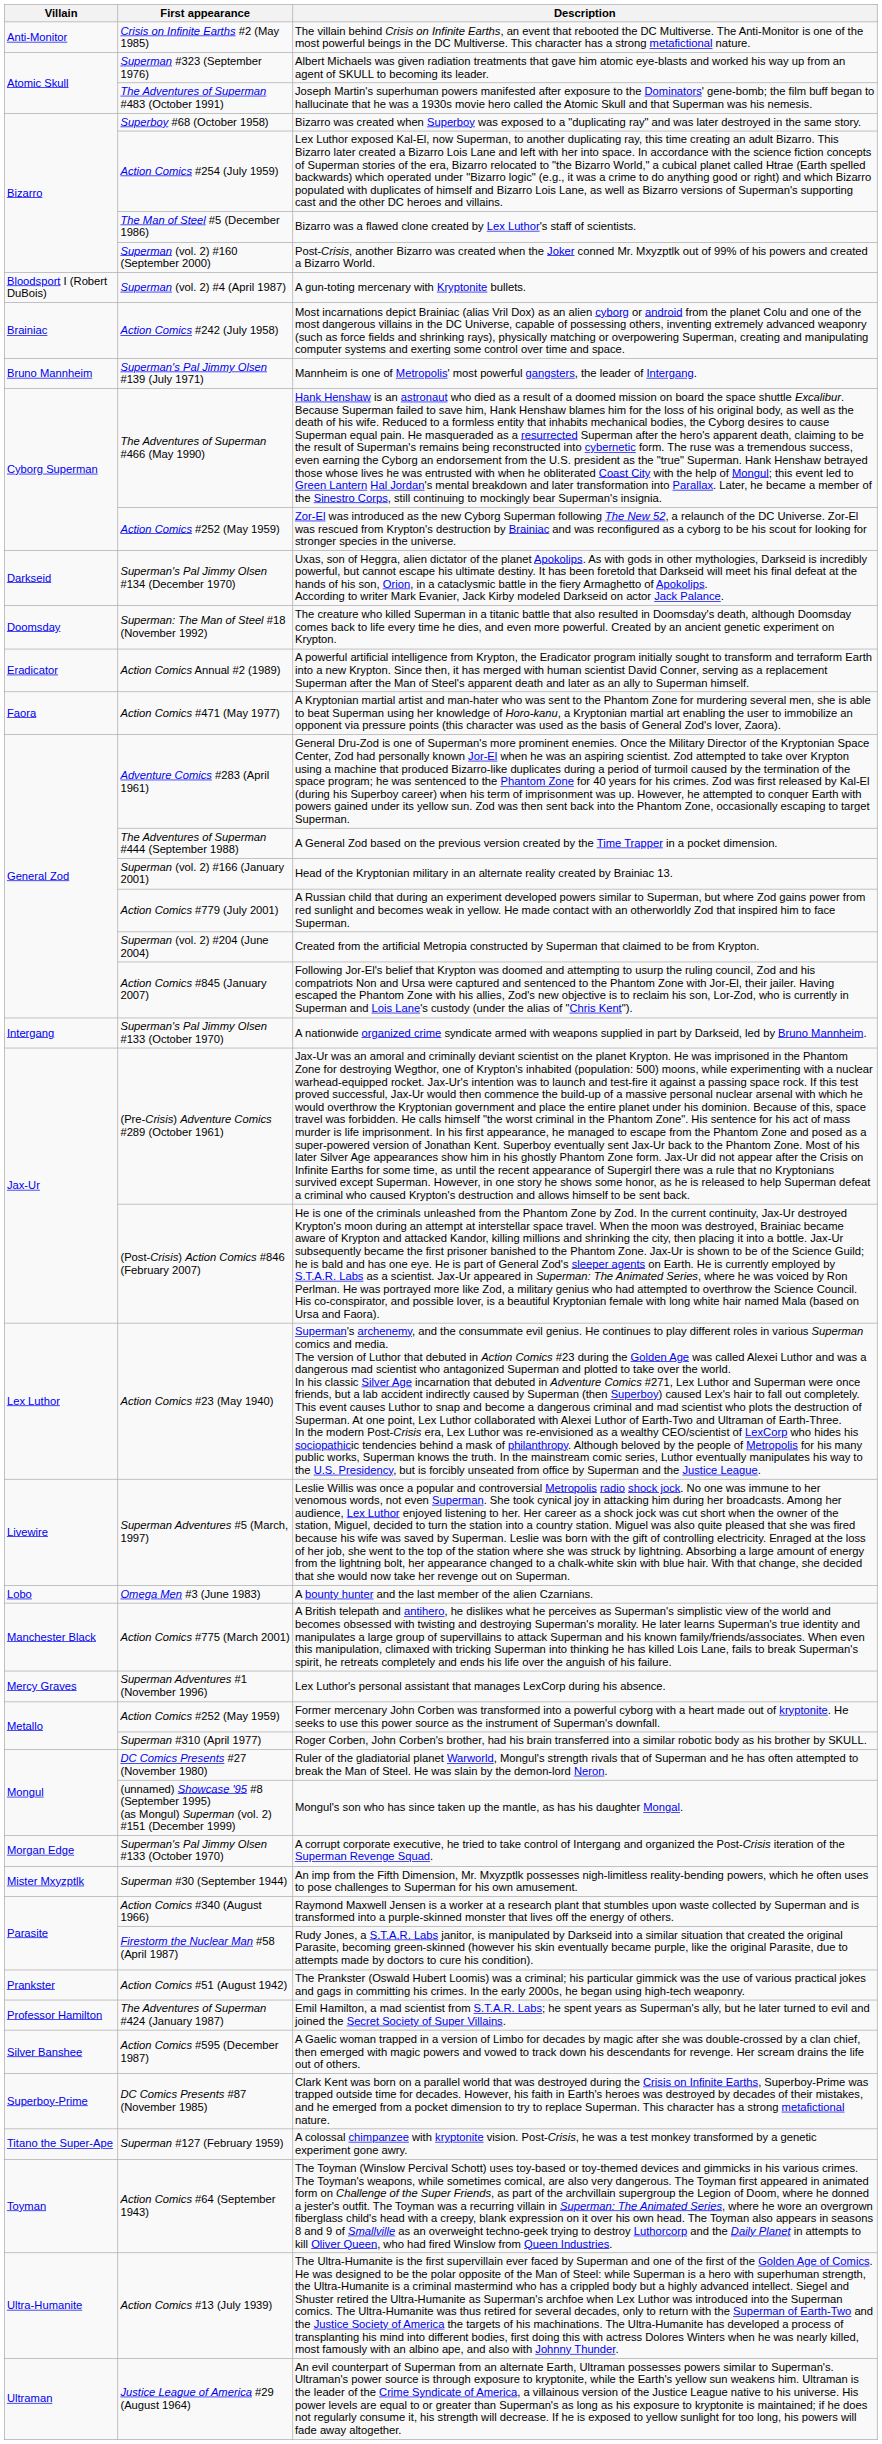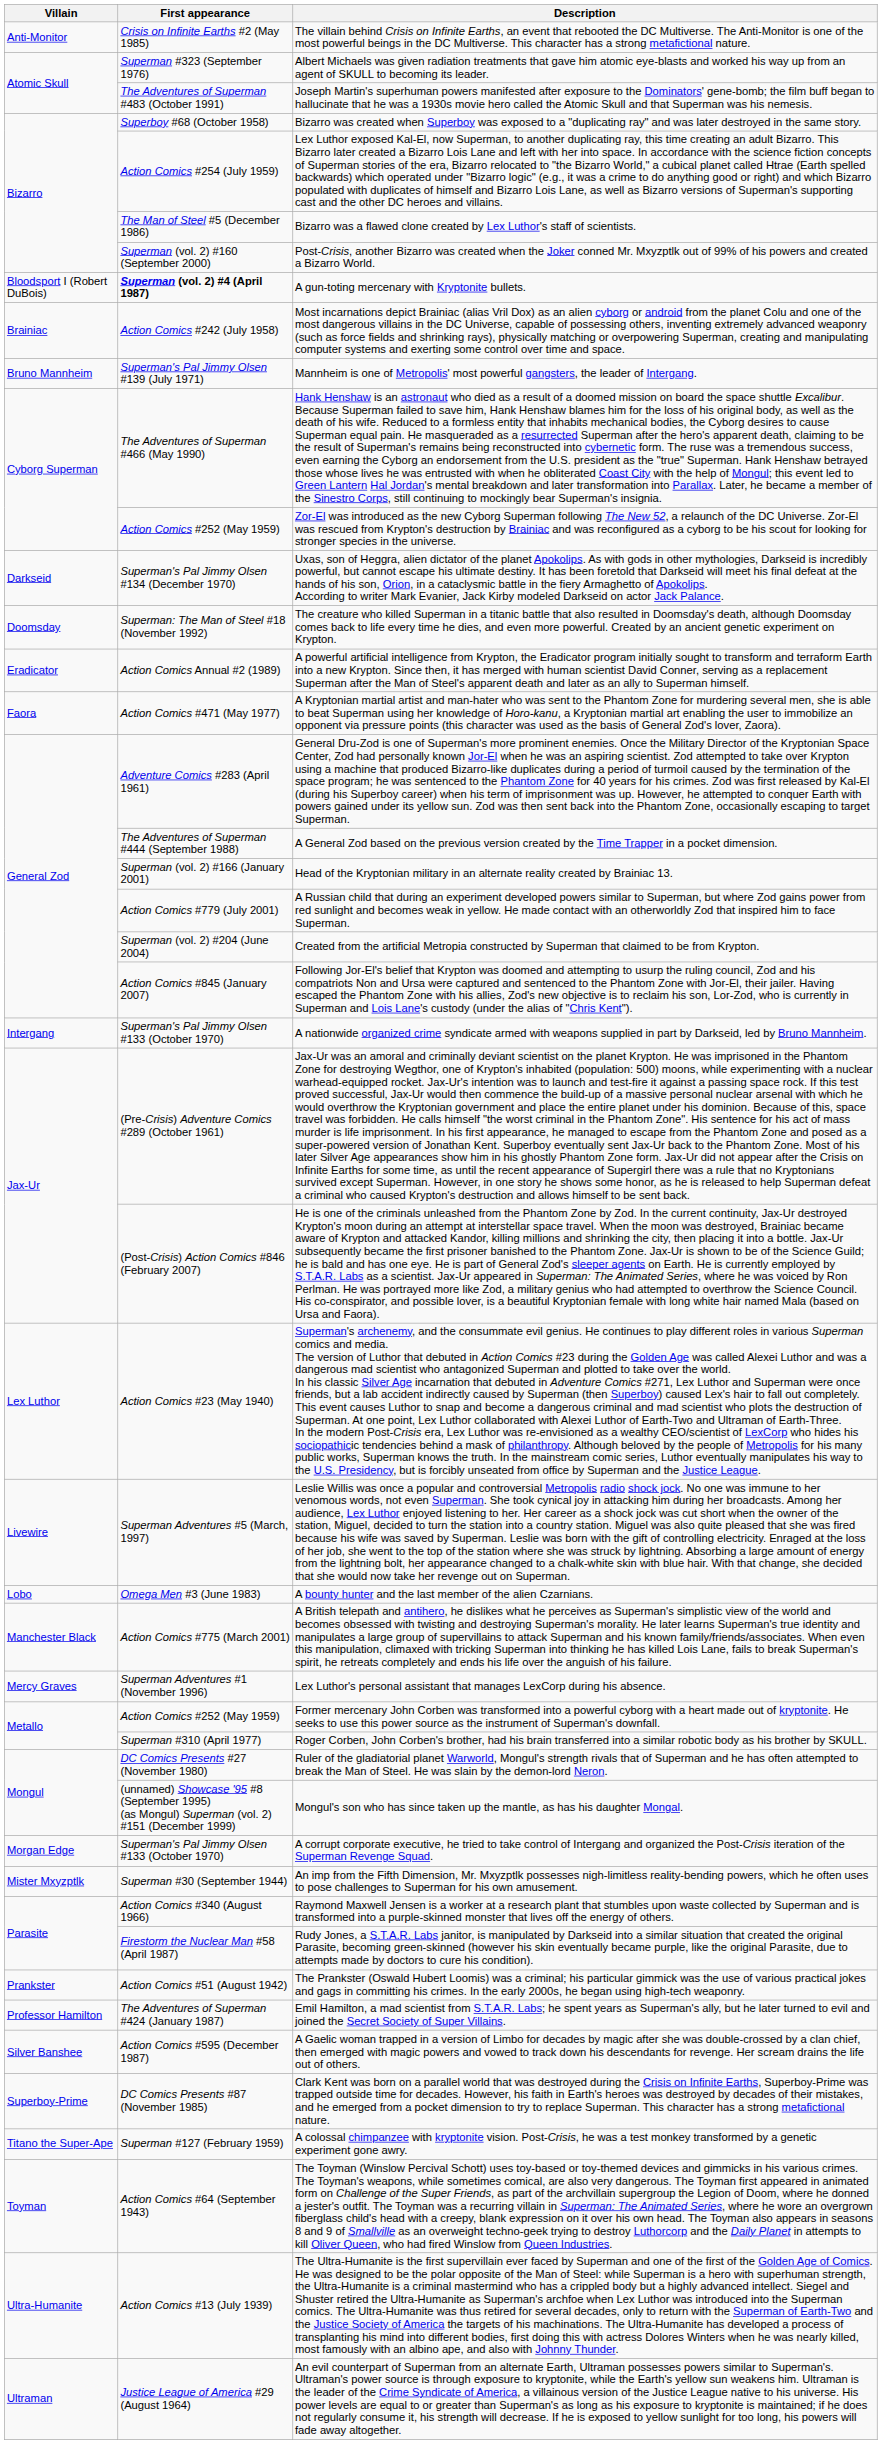(203, 287) normal -> (191, 287) bold
